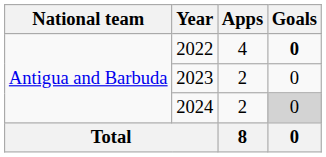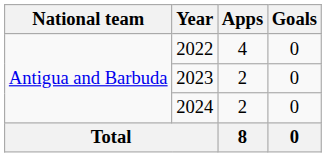(294, 48) bold -> (294, 48) normal
(294, 107) lightgrey background -> (294, 107) no background
